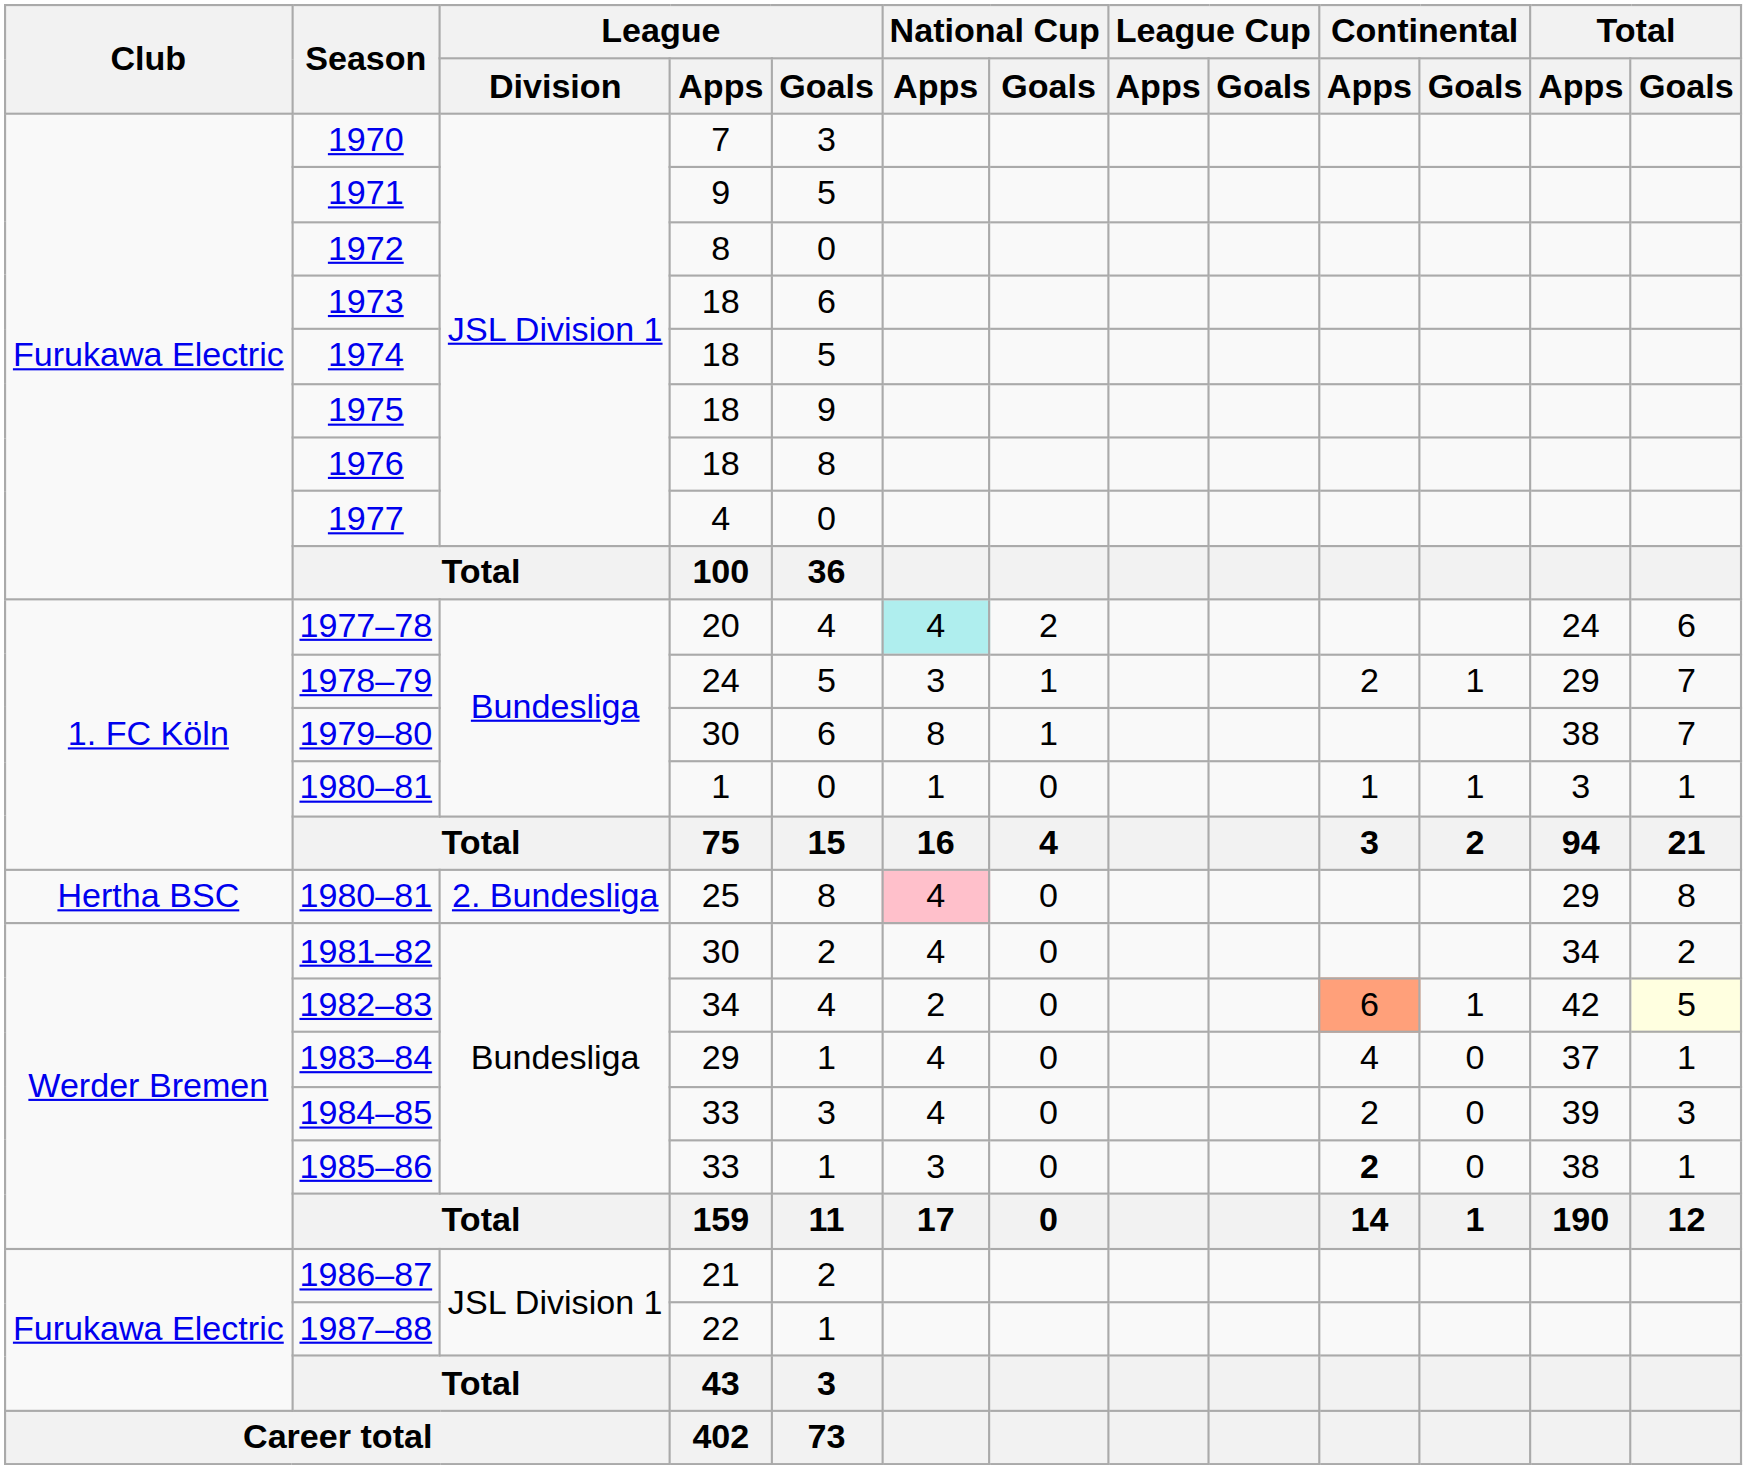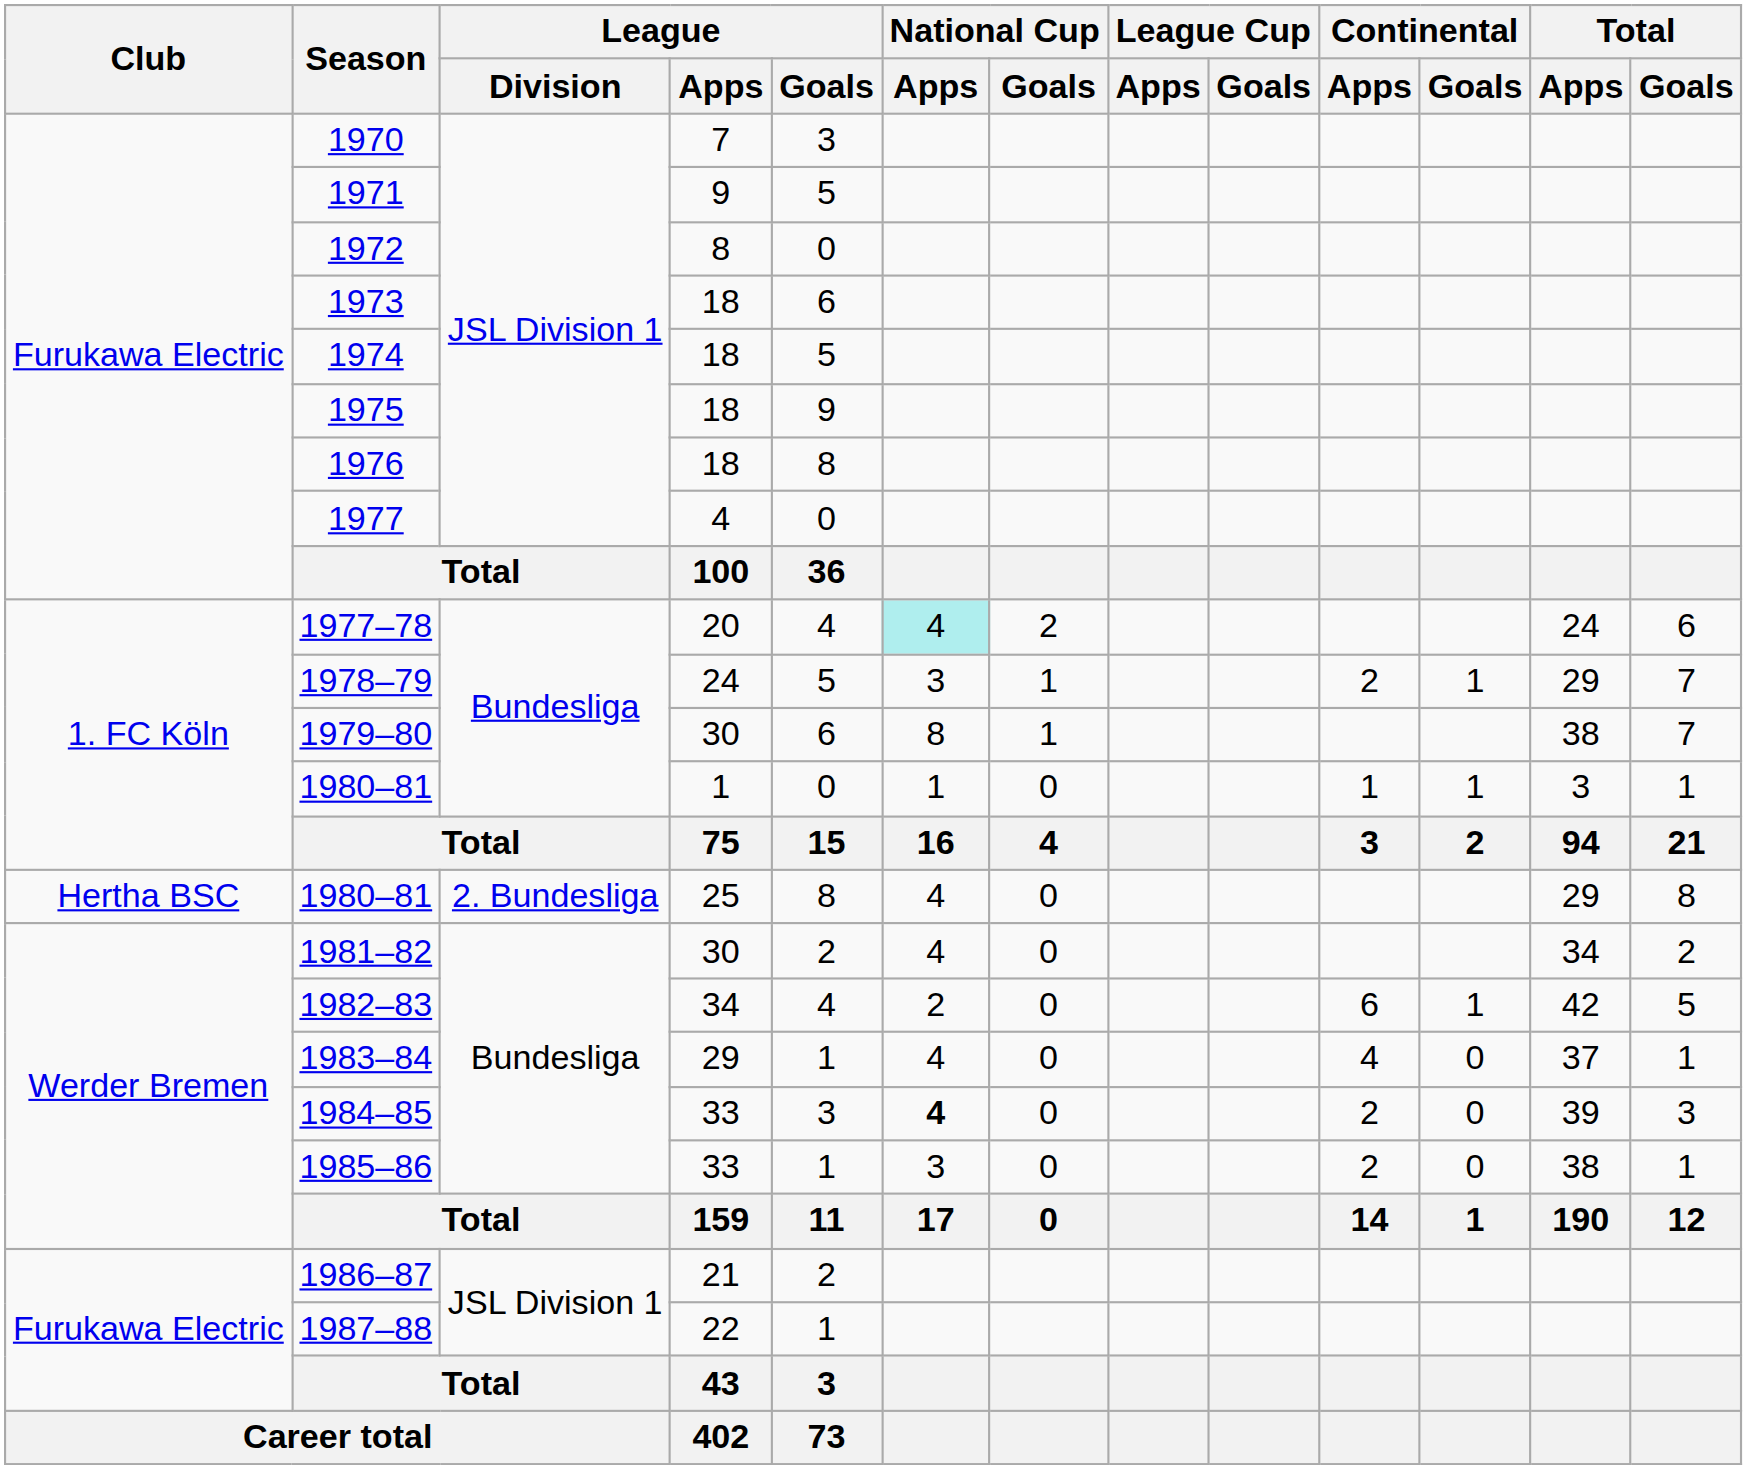(936, 896) pink background -> (936, 896) no background
(1369, 1004) lightsalmon background -> (1369, 1004) no background
(1686, 1004) lightyellow background -> (1686, 1004) no background
(936, 1112) normal -> (936, 1112) bold
(1369, 1166) bold -> (1369, 1166) normal
